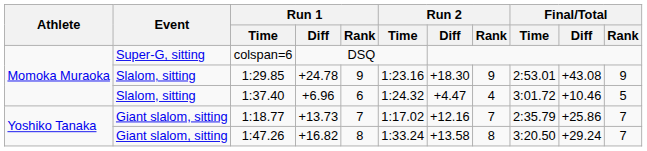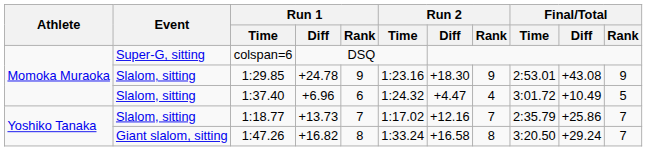(582, 96) +10.46 -> (582, 96) +10.49
(172, 116) Giant slalom, sitting -> (156, 116) Slalom, sitting
(450, 136) +13.58 -> (450, 136) +16.58
